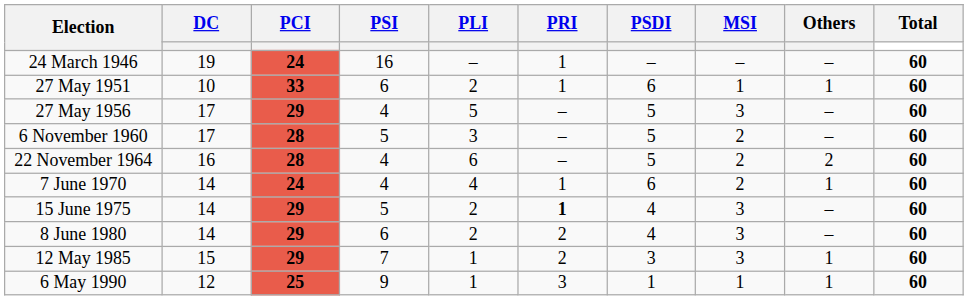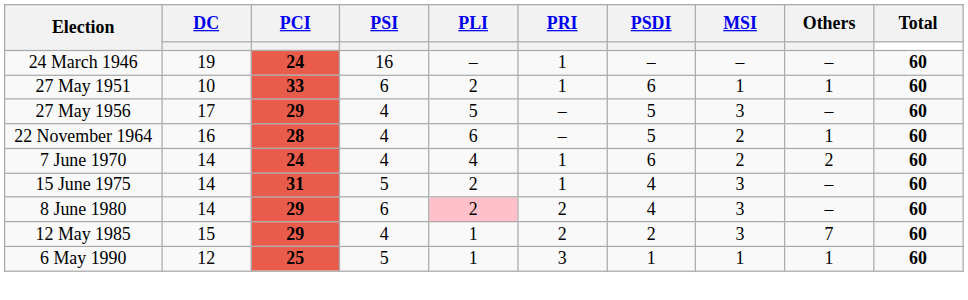- row: (83, 136)
(829, 160) 2 -> (829, 136) 1
(829, 185) 1 -> (829, 160) 2
(295, 209) 29 -> (295, 185) 31
(562, 209) bold -> (562, 185) normal
(473, 234) no background -> (473, 209) pink background
(384, 258) 7 -> (384, 234) 4
(651, 258) 3 -> (651, 234) 2
(829, 258) 1 -> (829, 234) 7
(384, 283) 9 -> (384, 258) 5
